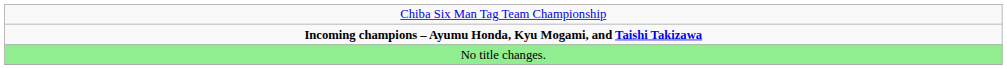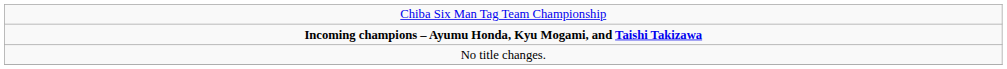(503, 54) lightgreen background -> (503, 54) no background
